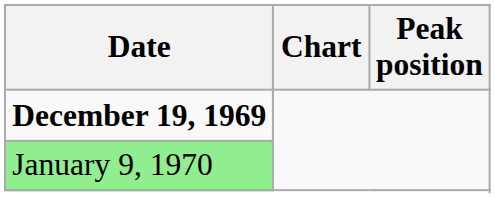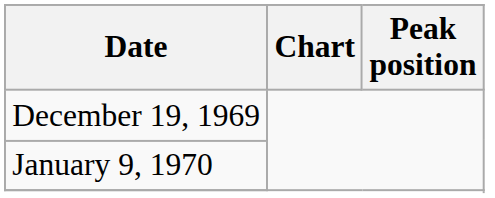(139, 114) bold -> (136, 114) normal
(112, 164) lightgreen background -> (112, 164) no background
